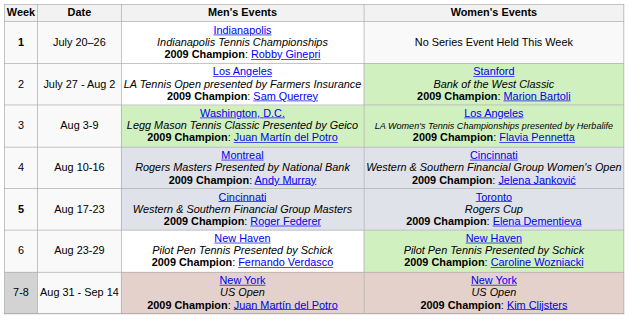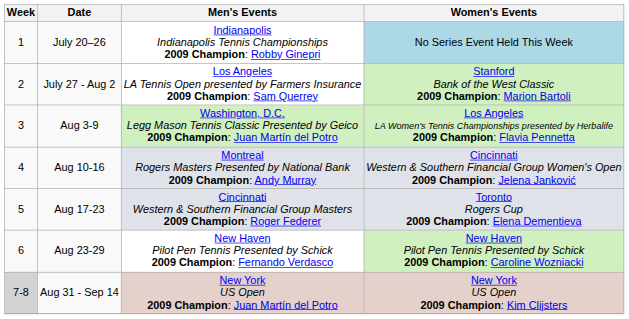(21, 42) bold -> (21, 42) normal
(494, 42) no background -> (494, 42) lightblue background
(21, 209) bold -> (21, 209) normal
